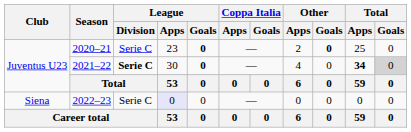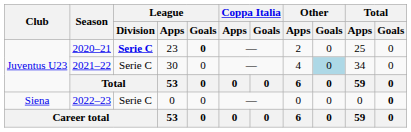(135, 48) normal -> (135, 48) bold
(329, 48) bold -> (329, 48) normal
(135, 65) bold -> (135, 65) normal
(203, 65) bold -> (203, 65) normal
(329, 65) no background -> (329, 65) lightblue background
(360, 65) bold -> (360, 65) normal
(391, 65) lightgrey background -> (391, 65) no background
(172, 100) lavender background -> (172, 100) no background
(391, 100) normal -> (391, 100) bold
